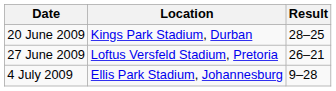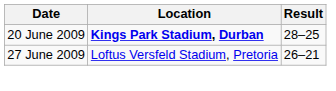(172, 34) normal -> (177, 34) bold
- row: (40, 75)
